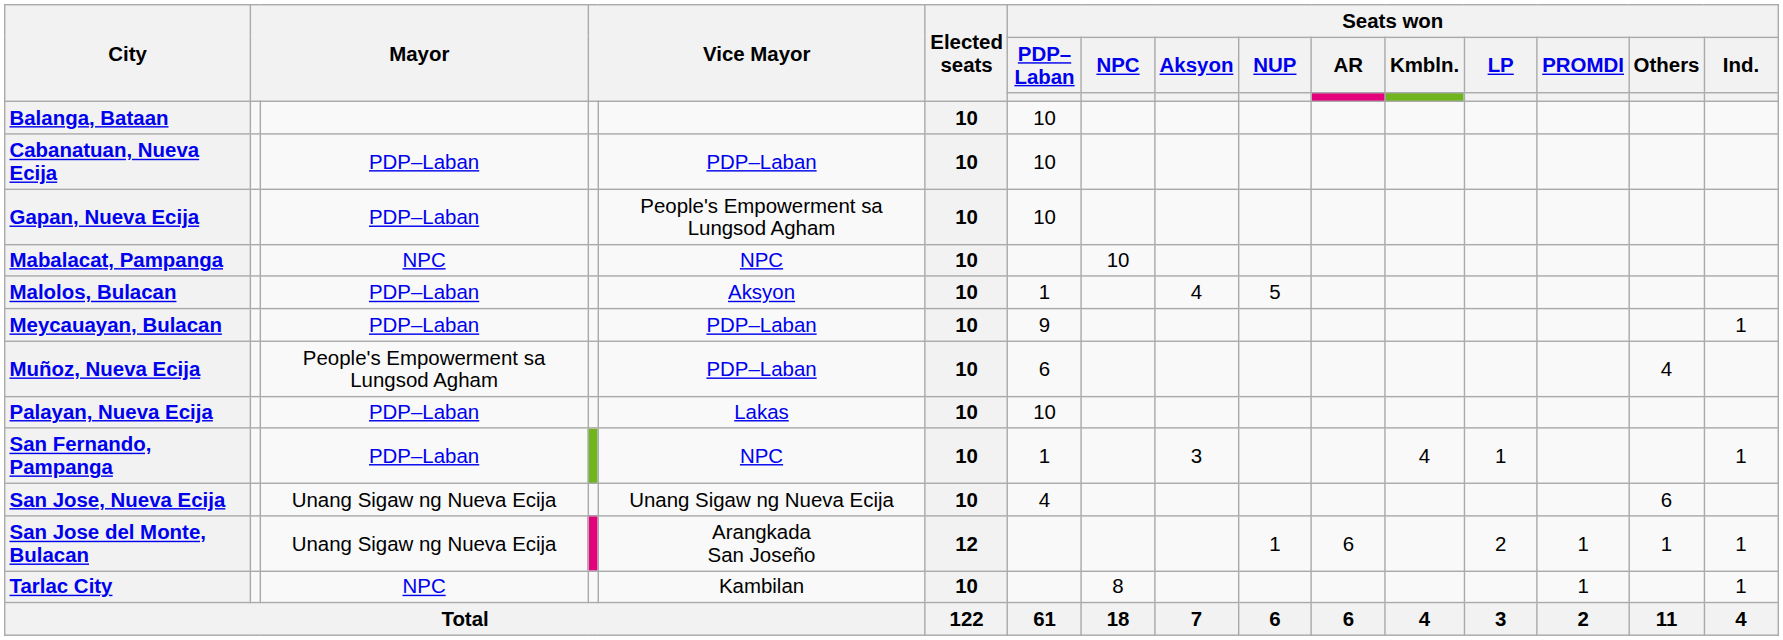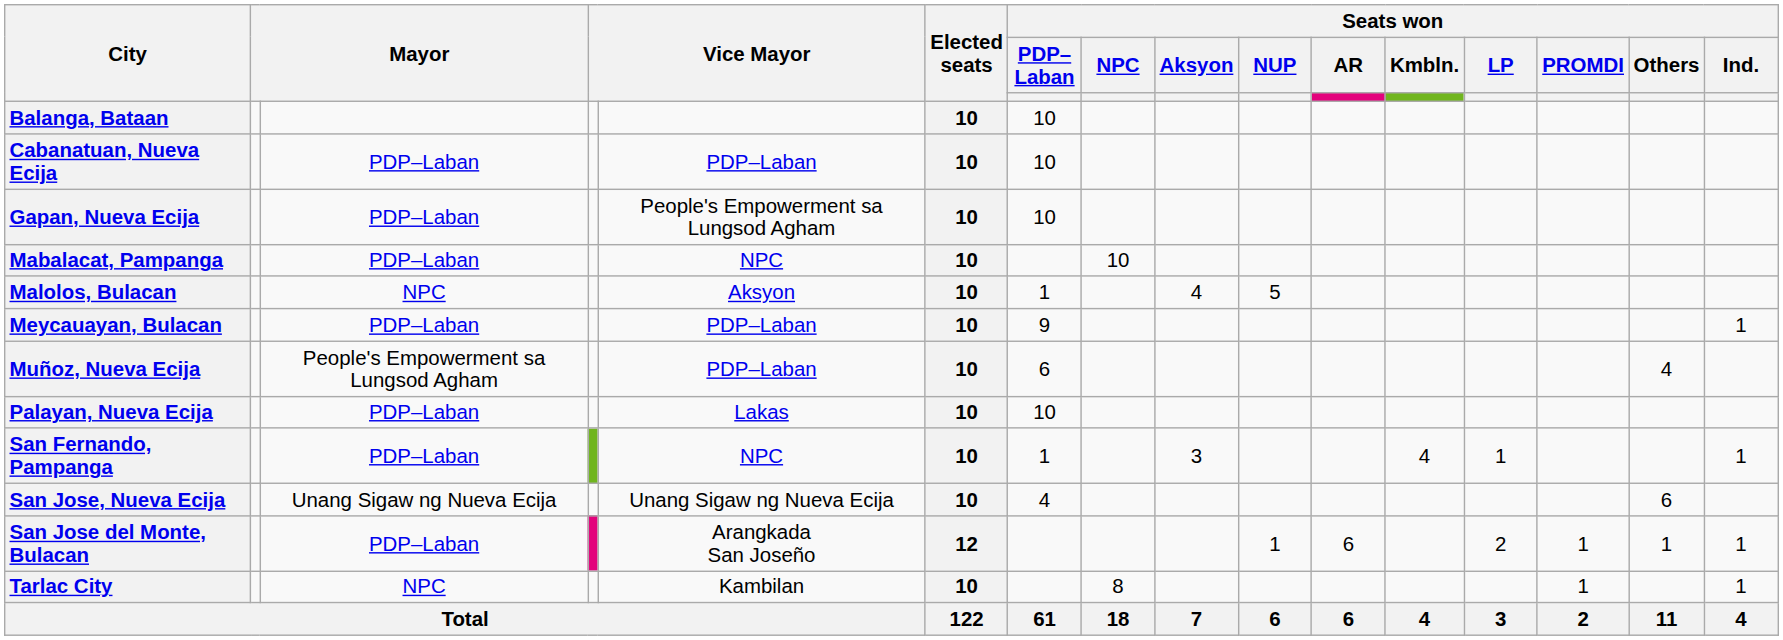(424, 261) NPC -> (424, 261) PDP–Laban
(424, 293) PDP–Laban -> (424, 293) NPC
(424, 543) Unang Sigaw ng Nueva Ecija -> (424, 543) PDP–Laban
